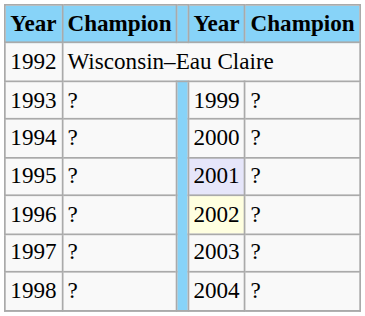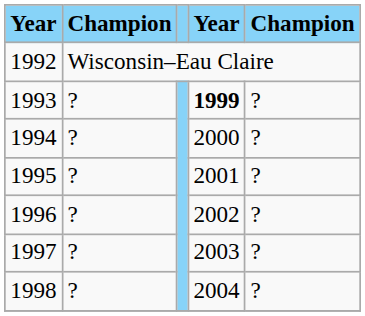(217, 99) normal -> (217, 99) bold
(217, 175) lavender background -> (217, 175) no background
(217, 213) lightyellow background -> (217, 213) no background
